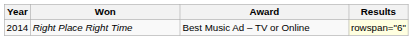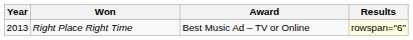(17, 27) 2014 -> (17, 27) 2013
